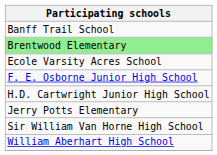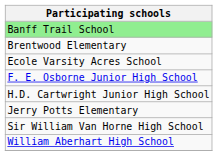(61, 29) no background -> (61, 29) lightgreen background
(67, 46) lightgreen background -> (67, 46) no background
